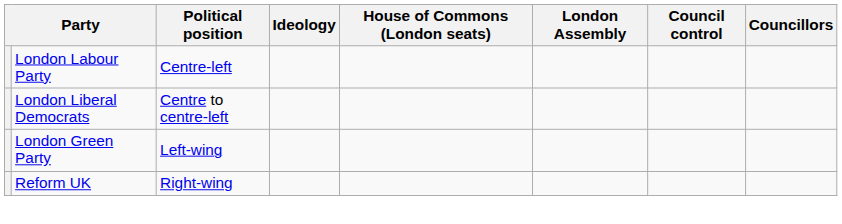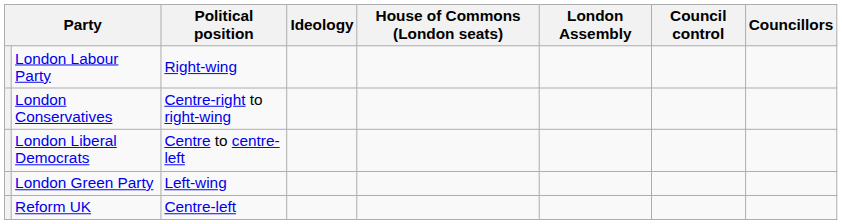(196, 66) Centre-left -> (201, 66) Right-wing
+ row: (64, 108)
(196, 183) Right-wing -> (200, 207) Centre-left
